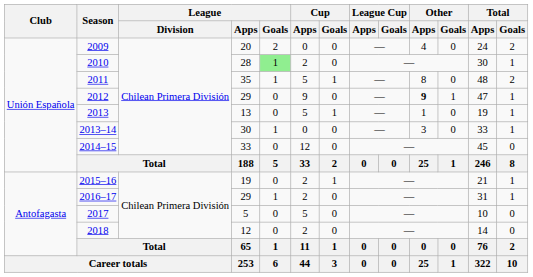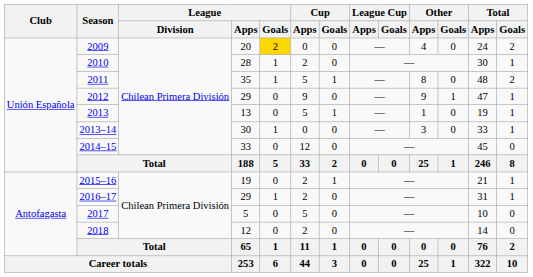(275, 46) no background -> (275, 46) gold background
(275, 63) lightgreen background -> (275, 63) no background
(424, 96) bold -> (424, 96) normal
